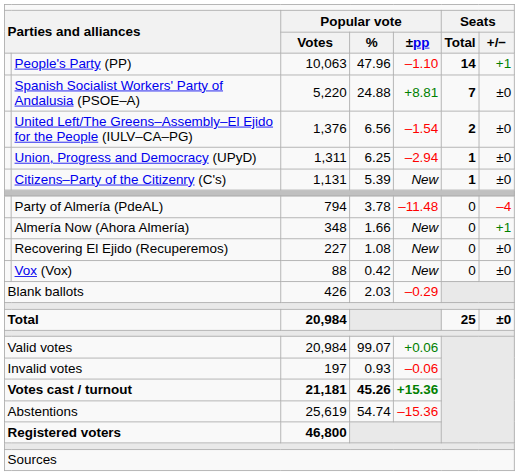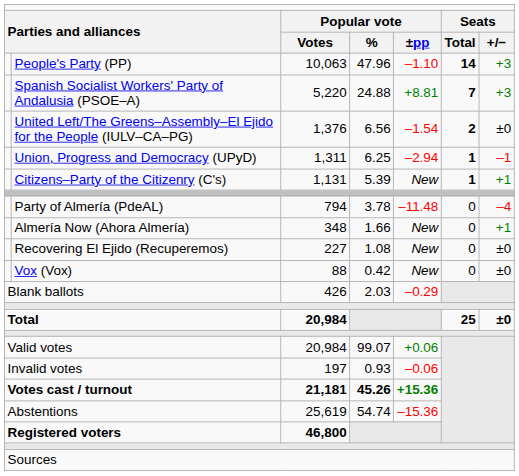(504, 63) +1 -> (504, 63) +3
(504, 92) ±0 -> (504, 92) +3
(504, 158) ±0 -> (504, 158) –1
(504, 179) ±0 -> (504, 179) +1
